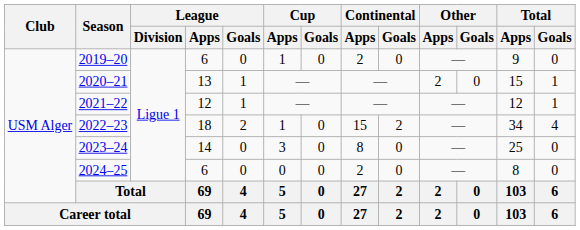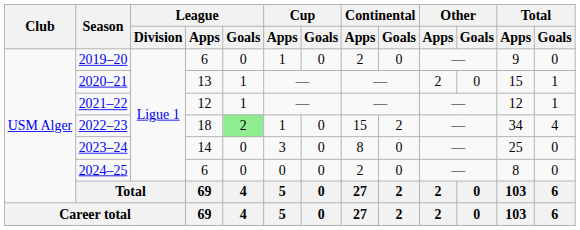(243, 125) no background -> (243, 125) lightgreen background
